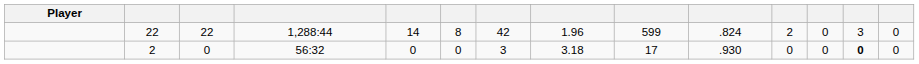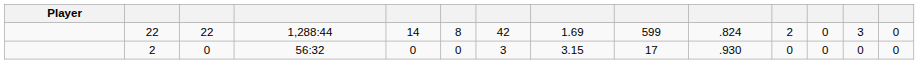(572, 31) 1.96 -> (572, 31) 1.69
(572, 50) 3.18 -> (572, 50) 3.15
(861, 50) bold -> (861, 50) normal
